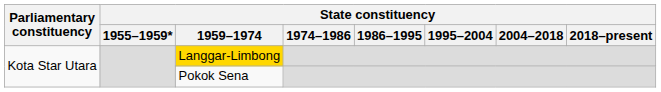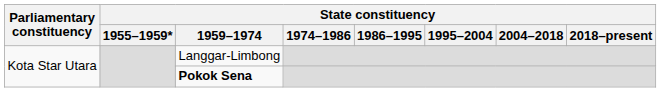(229, 55) gold background -> (229, 55) no background
(214, 76) normal -> (215, 76) bold
